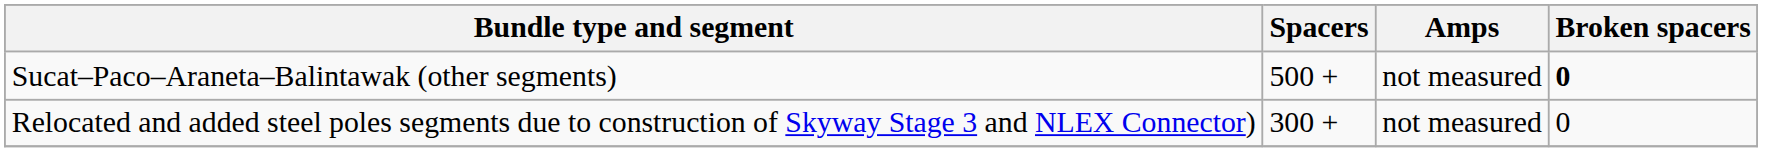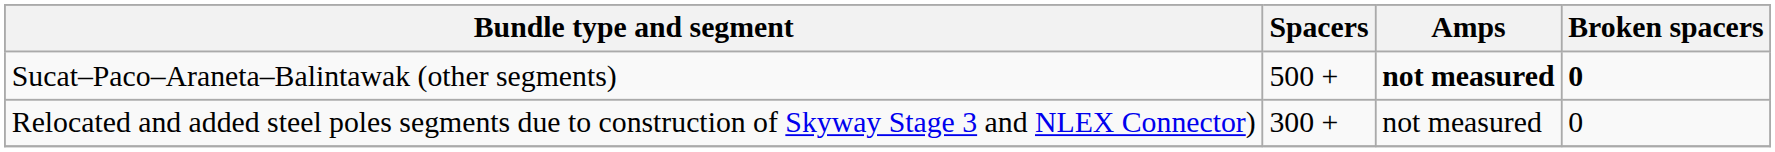(1462, 75) normal -> (1468, 75) bold
